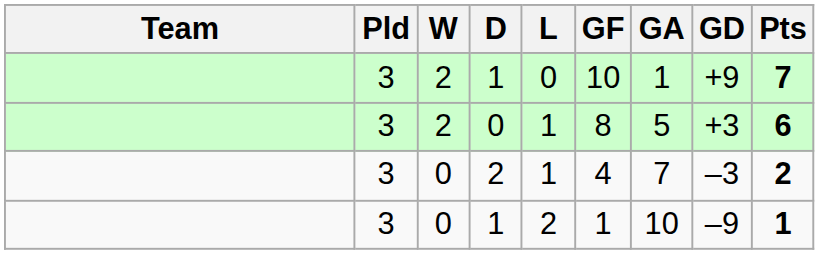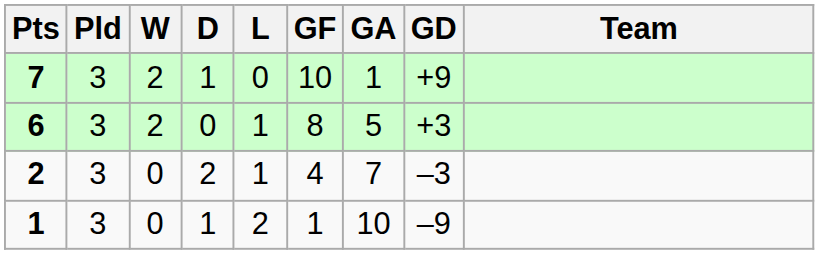columns swapped: (180, 28) <-> (783, 28)
